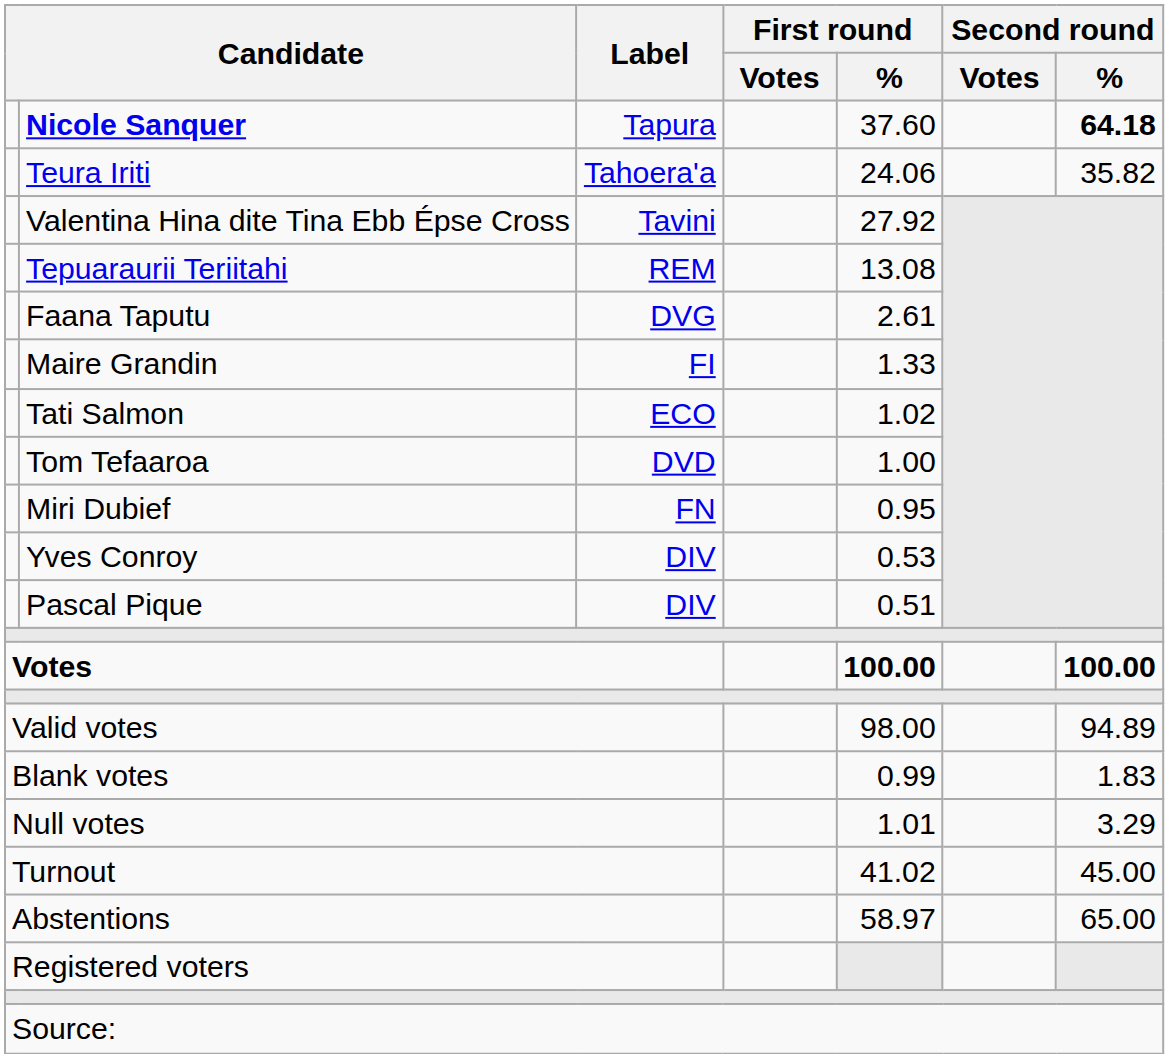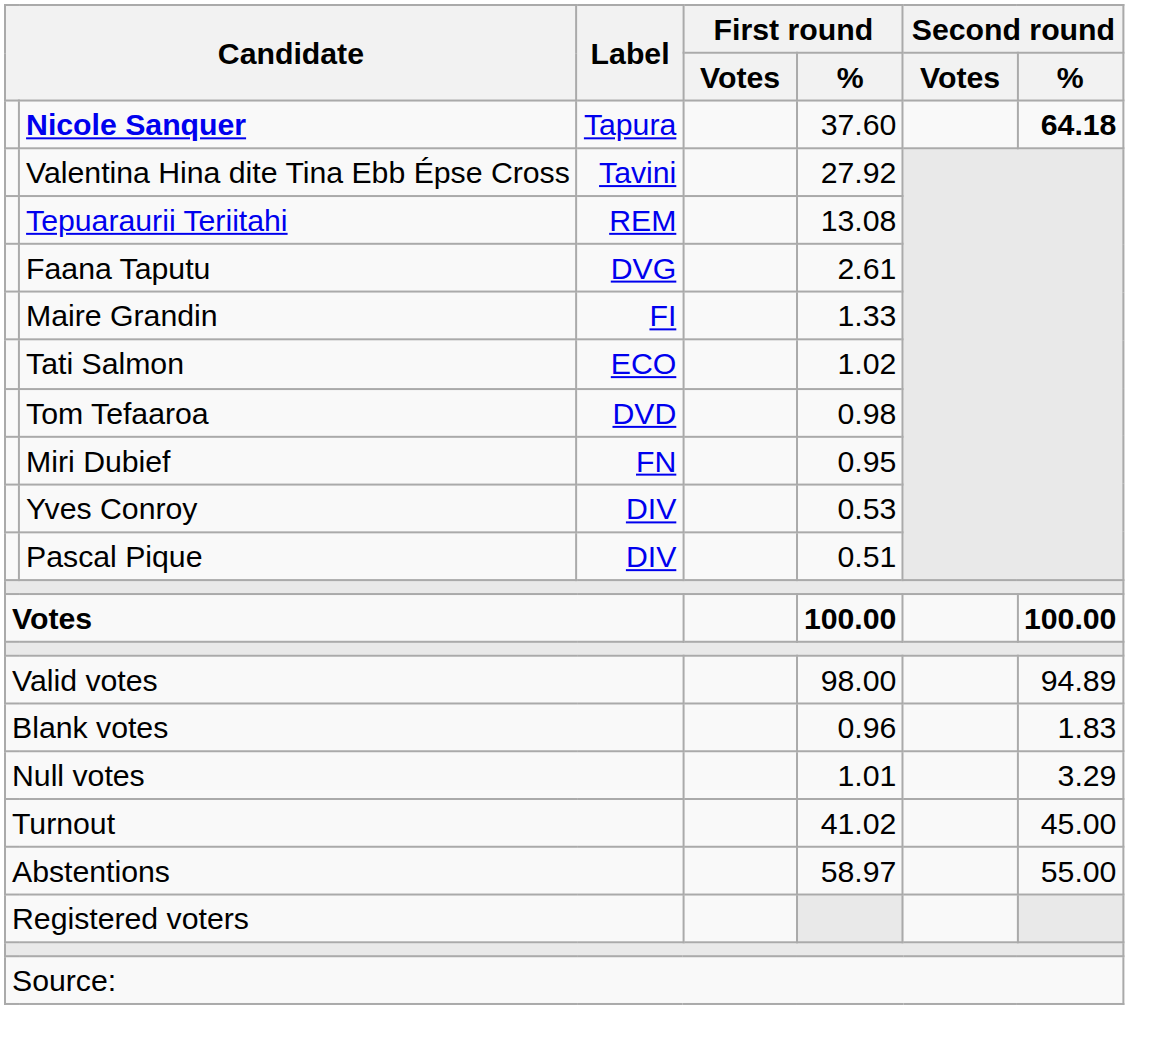- row: (88, 173)
(906, 460) 1.00 -> (867, 412) 0.98
(906, 775) 0.99 -> (867, 728) 0.96
(1118, 919) 65.00 -> (1079, 871) 55.00
